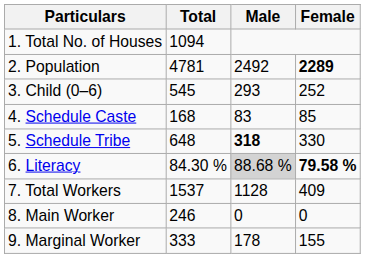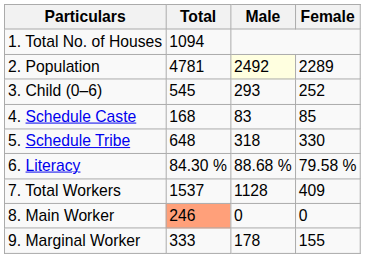(252, 66) no background -> (252, 66) lightyellow background
(316, 66) bold -> (316, 66) normal
(247, 141) bold -> (247, 141) normal
(263, 166) lightgrey background -> (263, 166) no background
(328, 166) bold -> (328, 166) normal
(182, 215) no background -> (182, 215) lightsalmon background
